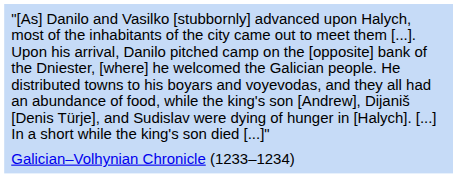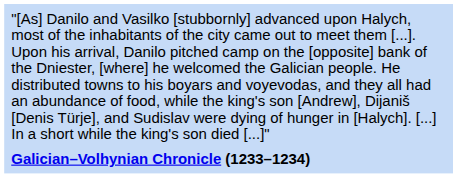(153, 159) normal -> (161, 159) bold
